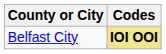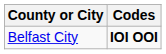(134, 37) khaki background -> (134, 37) no background
